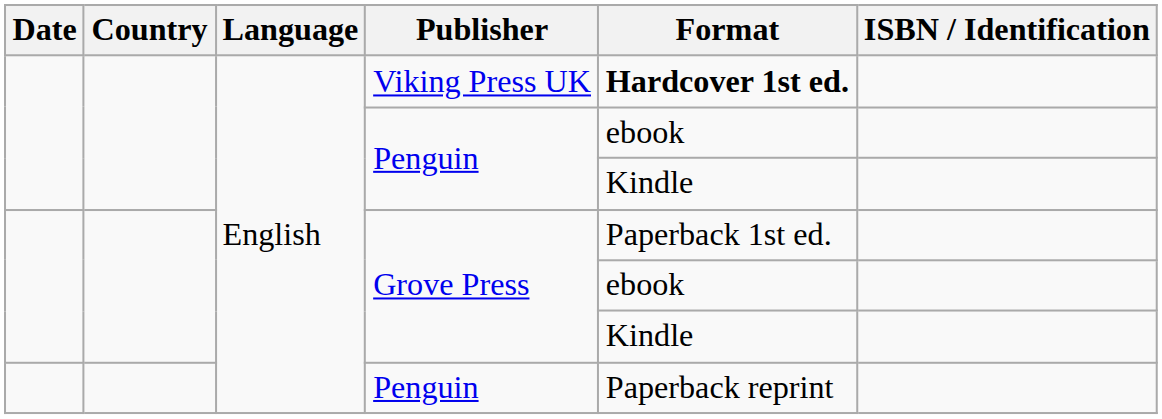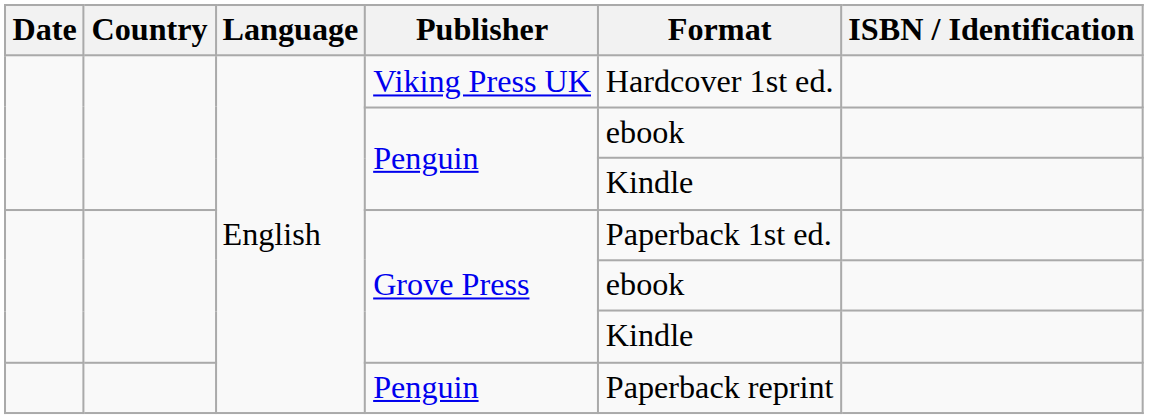(727, 81) bold -> (720, 81) normal
